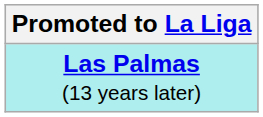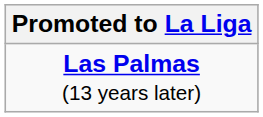(132, 77) paleturquoise background -> (132, 77) no background
